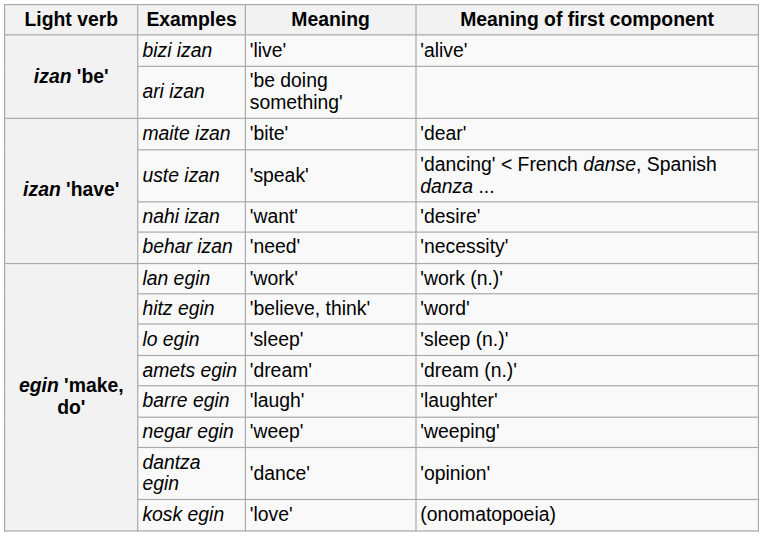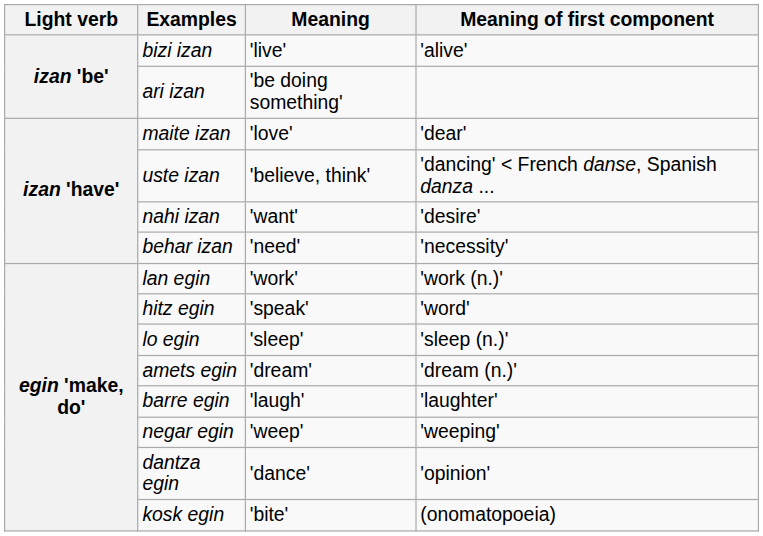(269, 133) 'bite' -> (271, 133) 'love'
(279, 175) 'speak' -> (310, 175) 'believe, think'
(310, 309) 'believe, think' -> (279, 309) 'speak'
(271, 515) 'love' -> (269, 515) 'bite'
